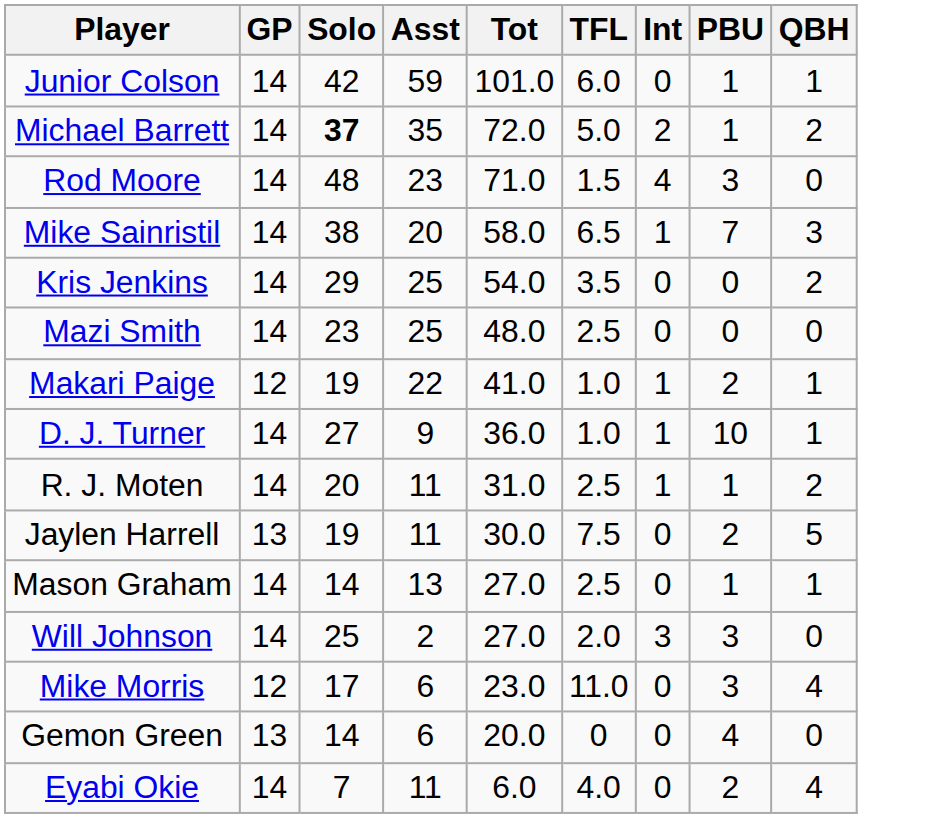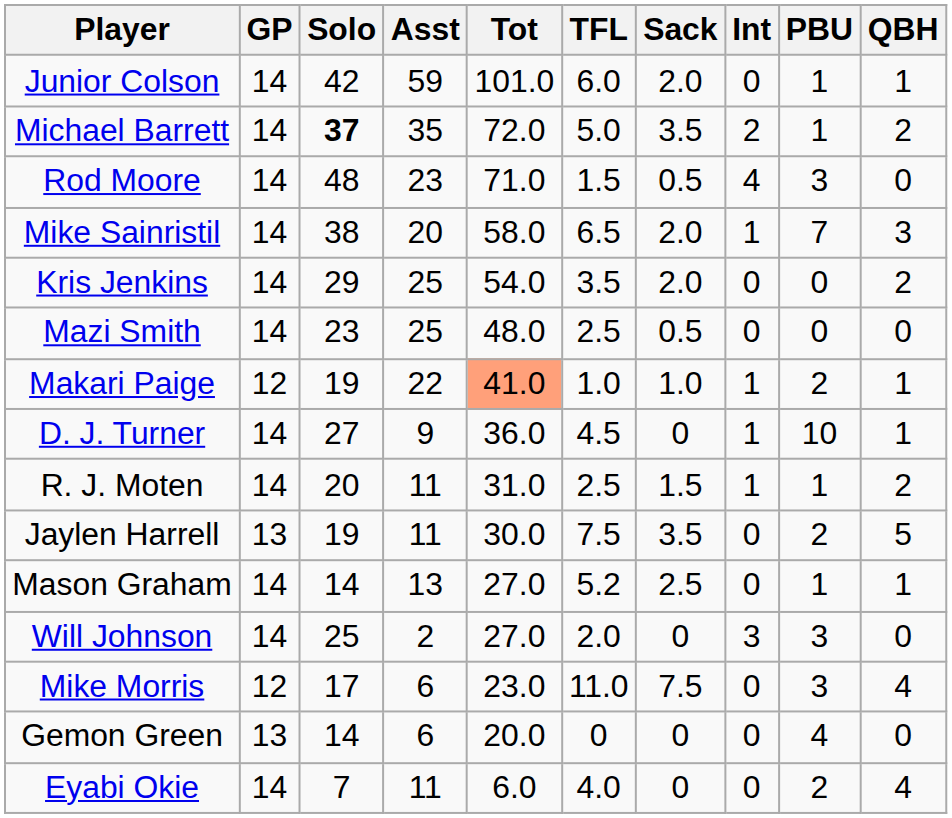+ column: (680, 29)
(514, 383) no background -> (514, 383) lightsalmon background
(599, 433) 1.0 -> (599, 433) 4.5
(599, 585) 2.5 -> (599, 585) 5.2
